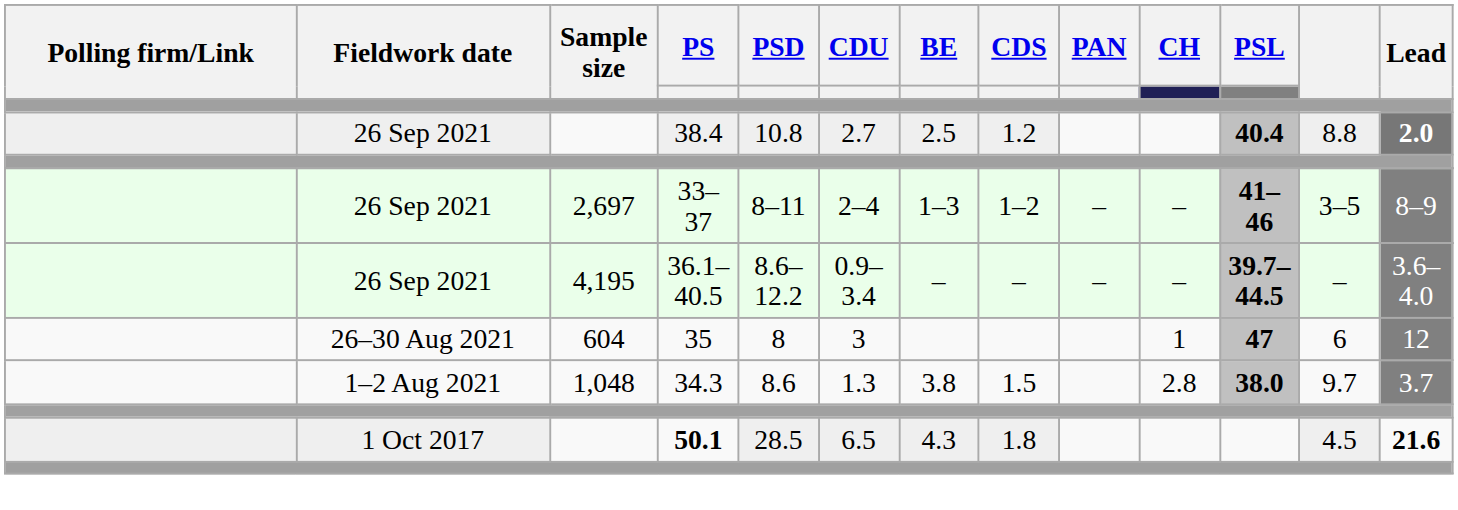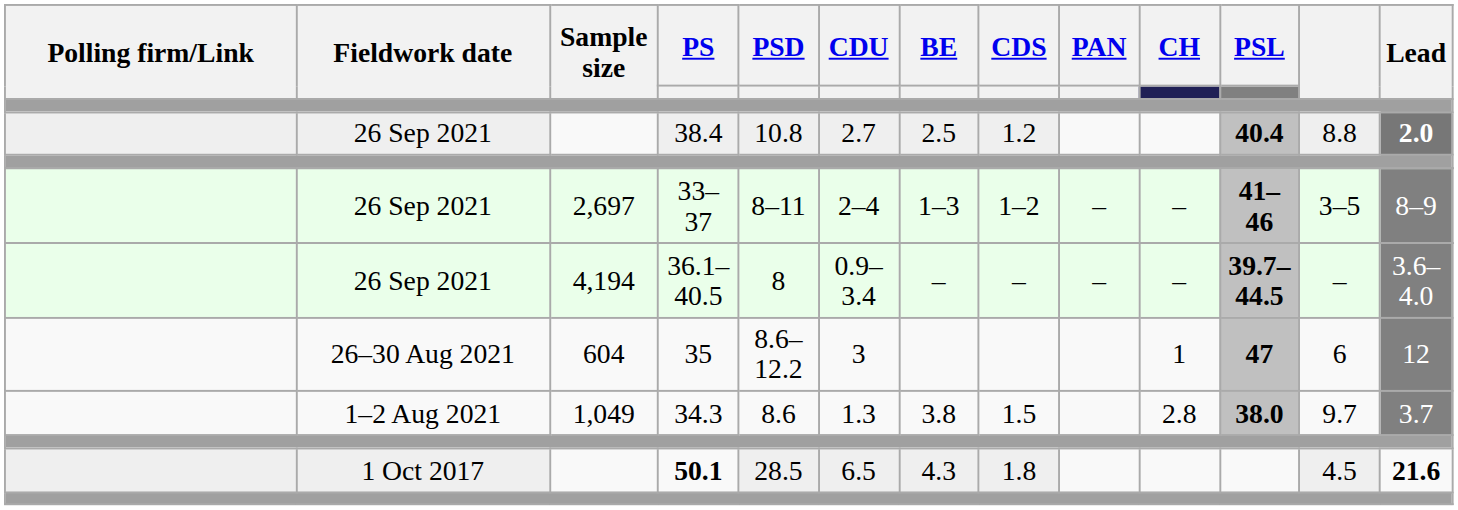(604, 280) 4,195 -> (604, 280) 4,194
(778, 280) 8.6– 12.2 -> (778, 280) 8
(778, 339) 8 -> (778, 355) 8.6– 12.2
(604, 383) 1,048 -> (604, 414) 1,049
